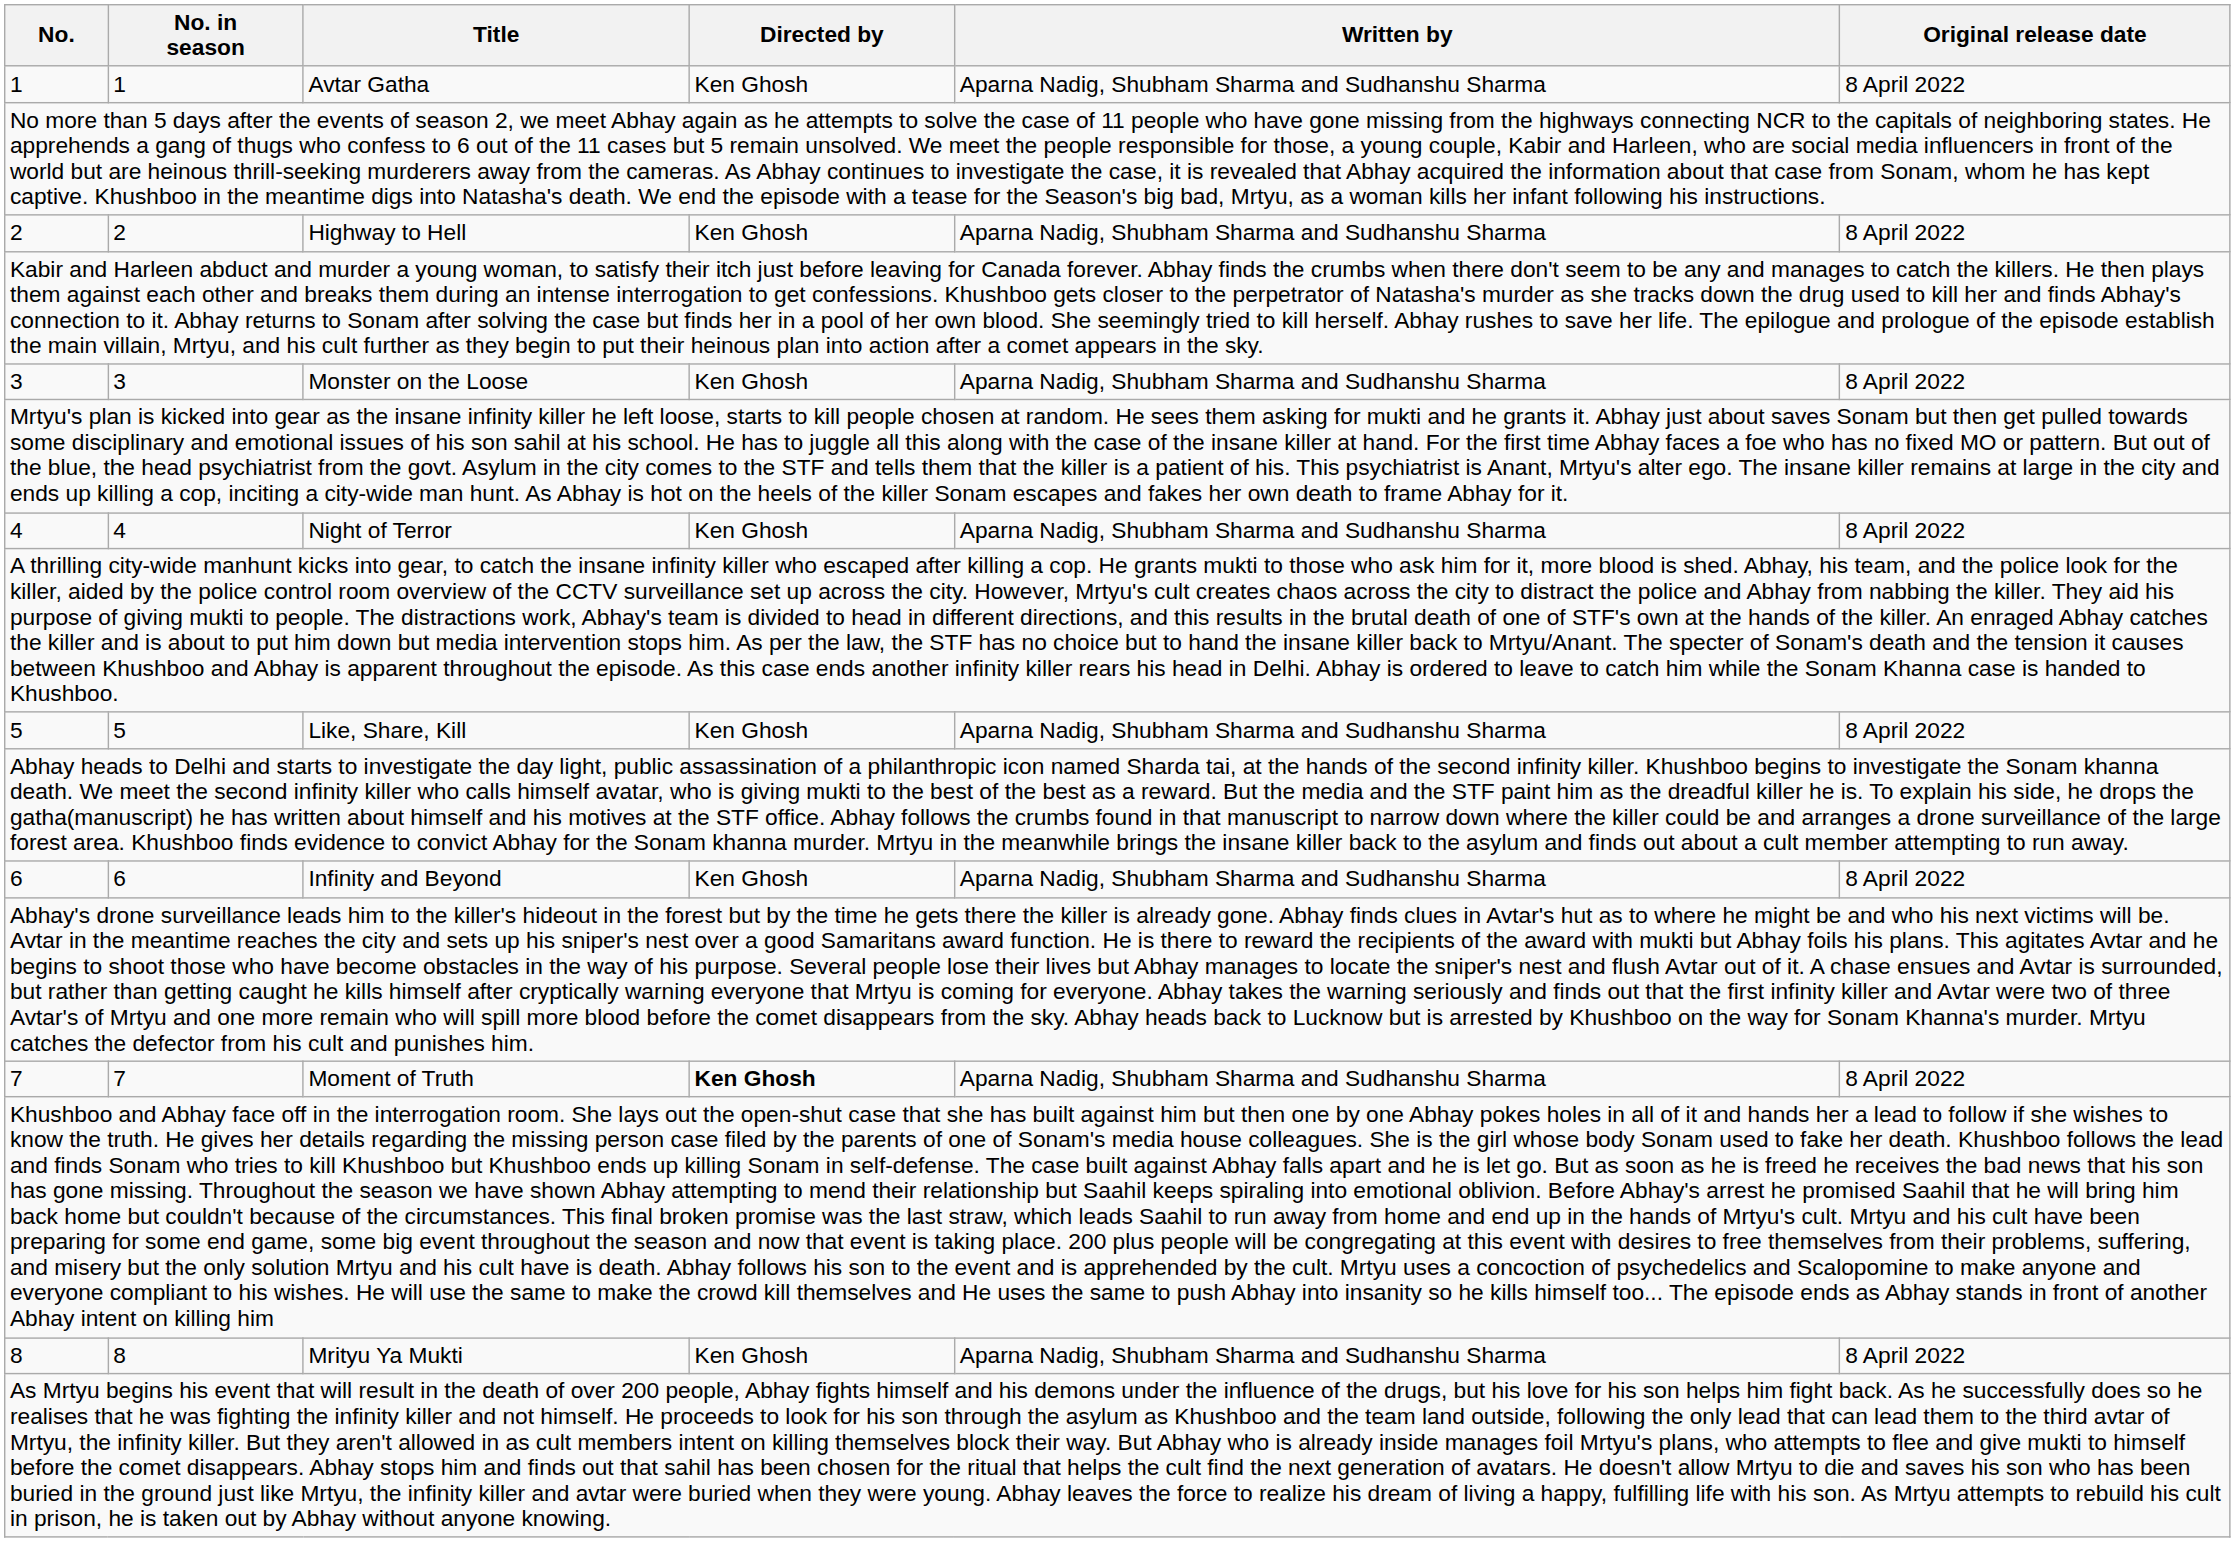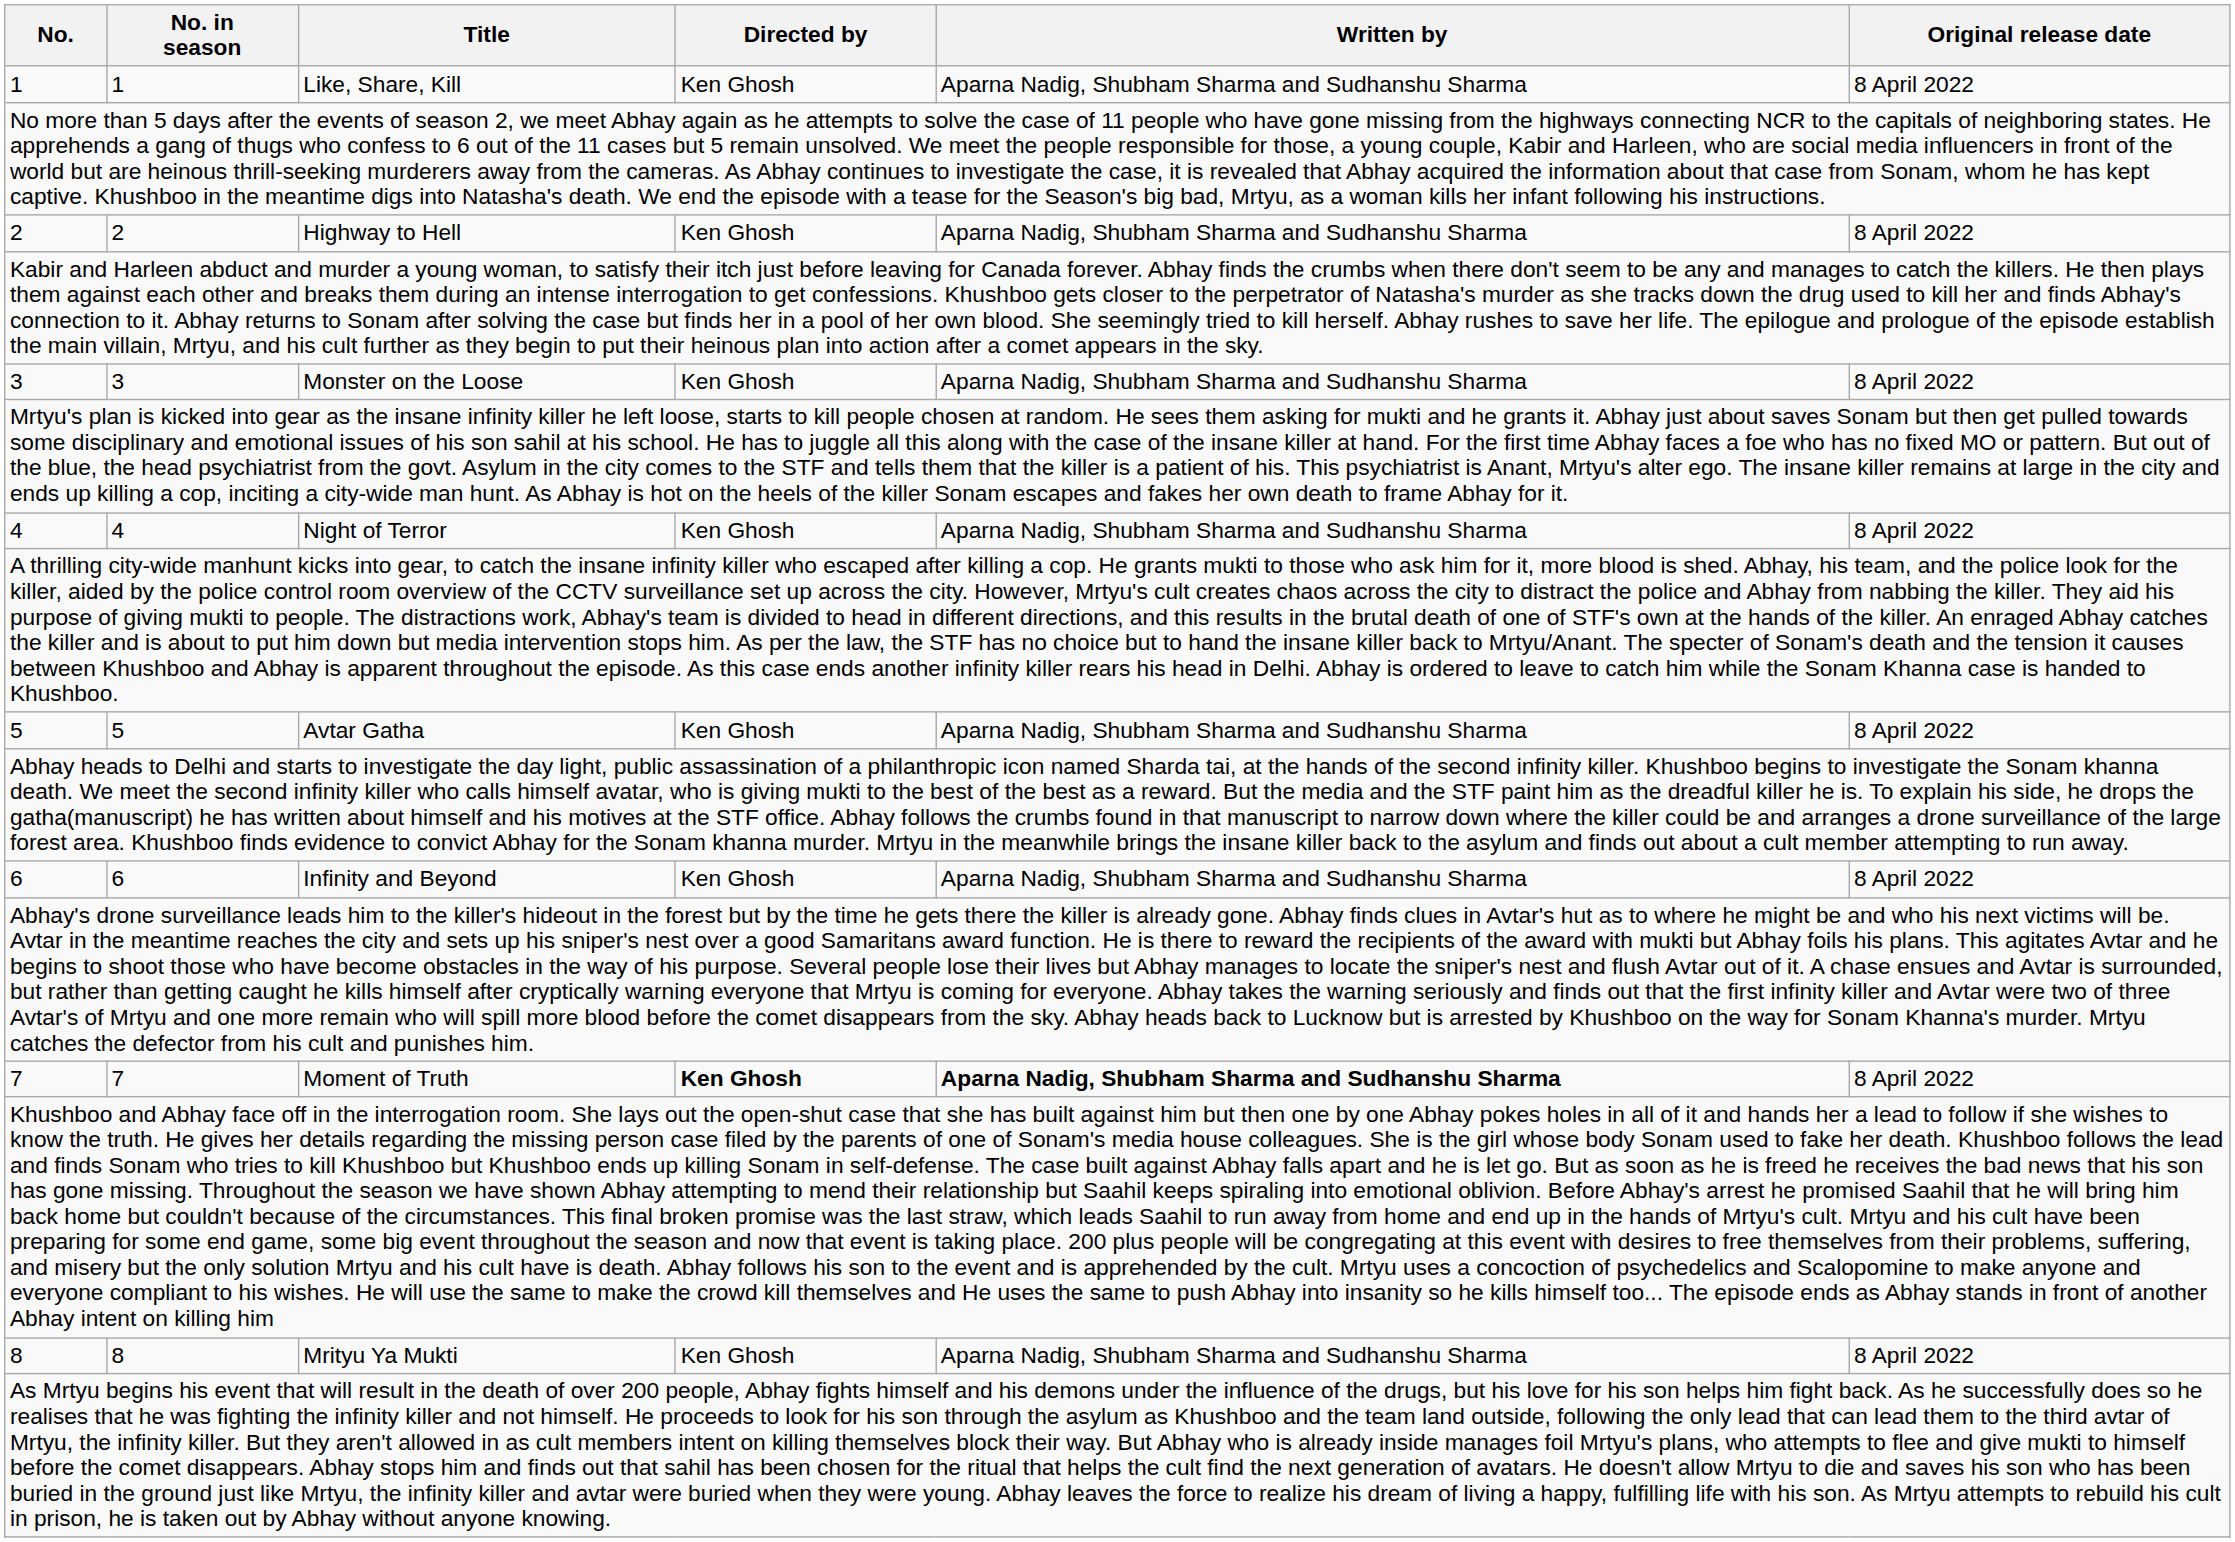(369, 84) Avtar Gatha -> (382, 84) Like, Share, Kill
(387, 730) Like, Share, Kill -> (364, 730) Avtar Gatha
(1253, 1078) normal -> (1251, 1078) bold
